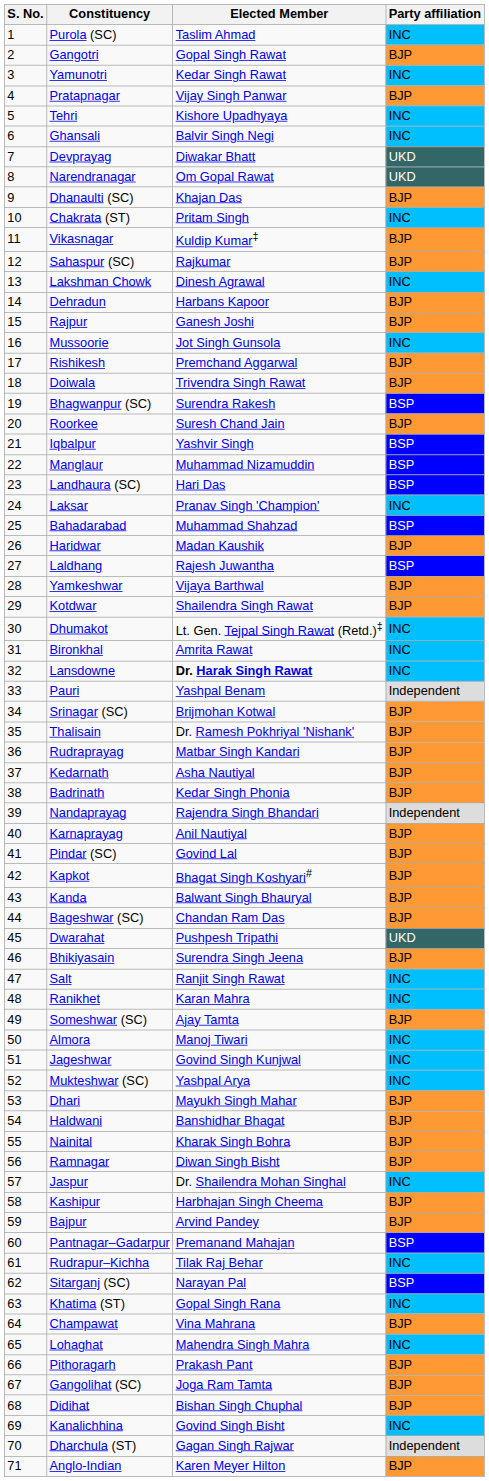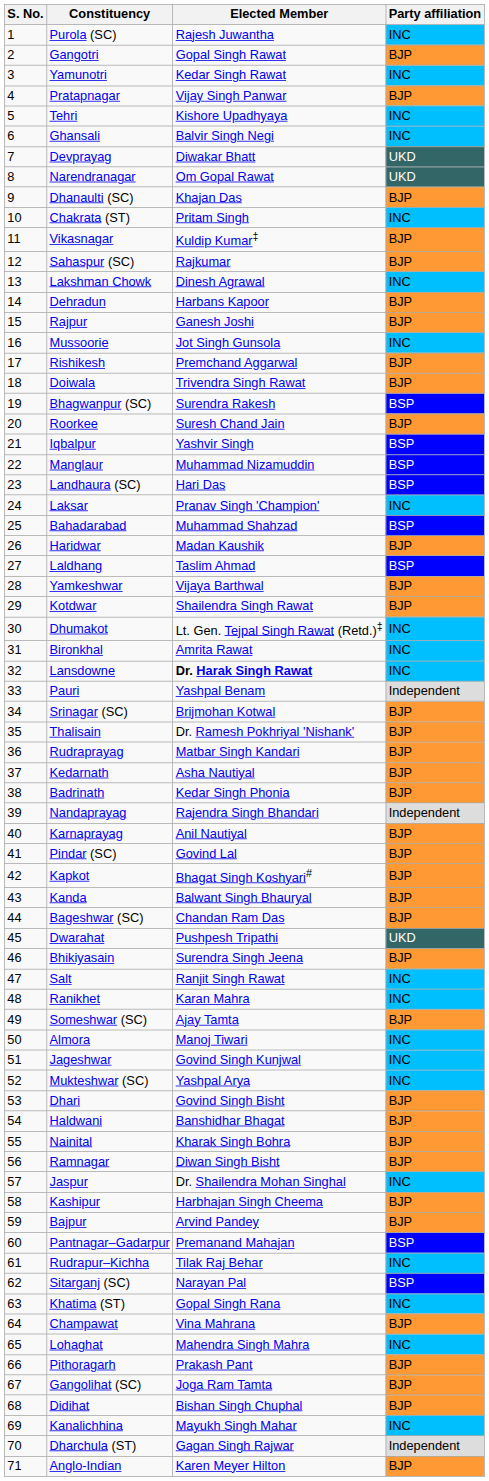(216, 34) Taslim Ahmad -> (225, 34) Rajesh Juwantha
(225, 566) Rajesh Juwantha -> (216, 566) Taslim Ahmad
(236, 1100) Mayukh Singh Mahar -> (230, 1100) Govind Singh Bisht
(230, 1425) Govind Singh Bisht -> (236, 1425) Mayukh Singh Mahar
